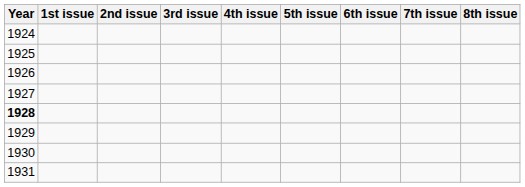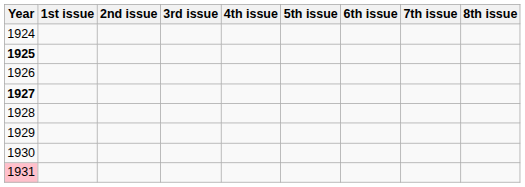(21, 53) normal -> (21, 53) bold
(21, 93) normal -> (21, 93) bold
(21, 113) bold -> (21, 113) normal
(21, 172) no background -> (21, 172) pink background
